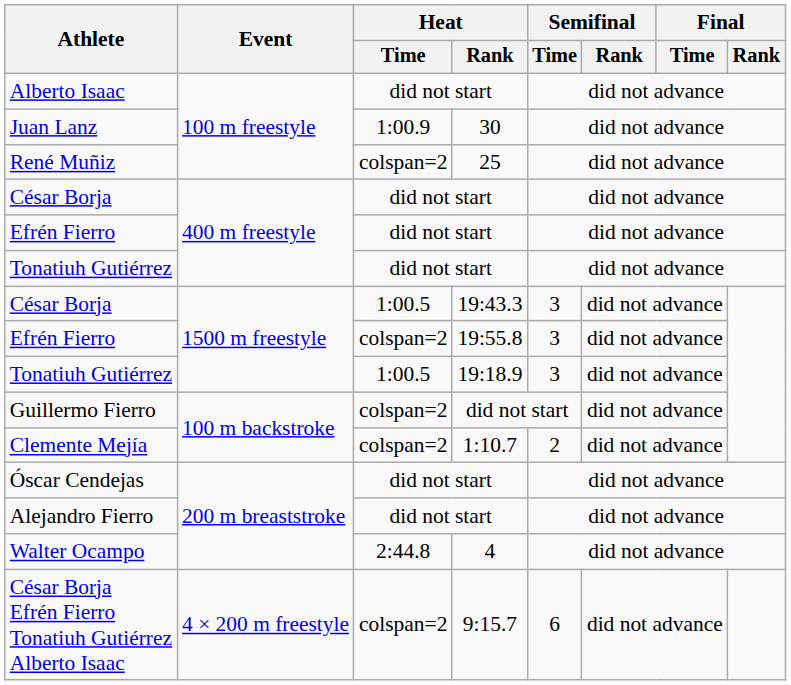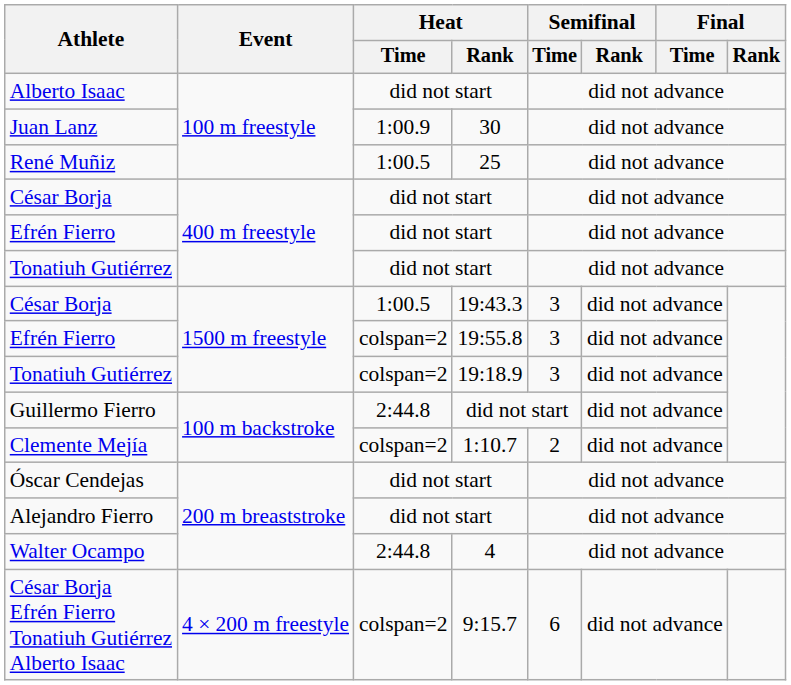(403, 162) colspan=2 -> (403, 162) 1:00.5
(403, 374) 1:00.5 -> (403, 374) colspan=2
(403, 409) colspan=2 -> (403, 409) 2:44.8
